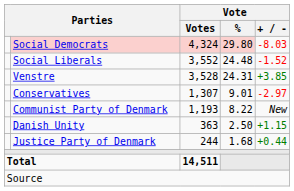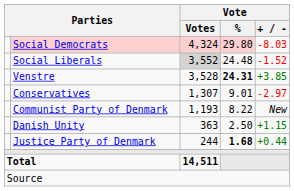(203, 61) no background -> (203, 61) lightgrey background
(238, 77) normal -> (238, 77) bold
(241, 141) normal -> (241, 141) bold
